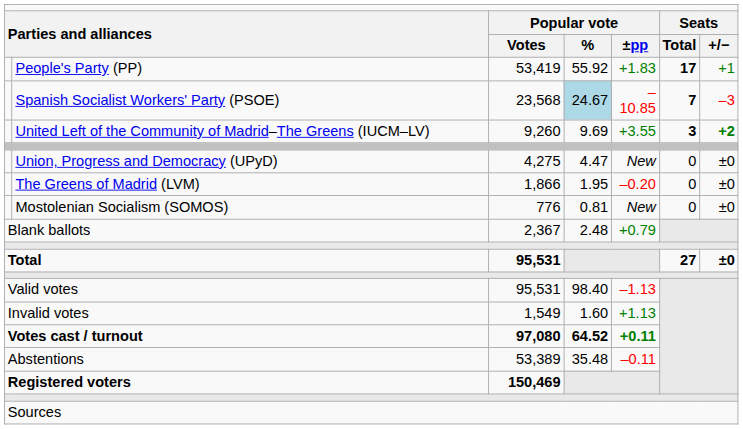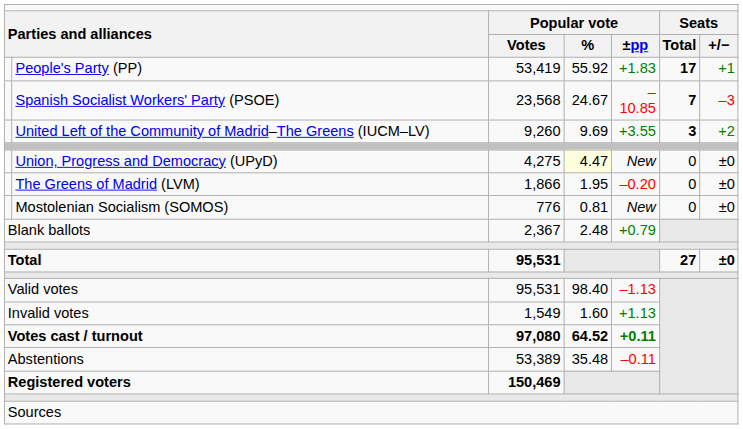(590, 100) lightblue background -> (590, 100) no background
(727, 131) bold -> (727, 131) normal
(594, 161) no background -> (594, 161) lightyellow background
